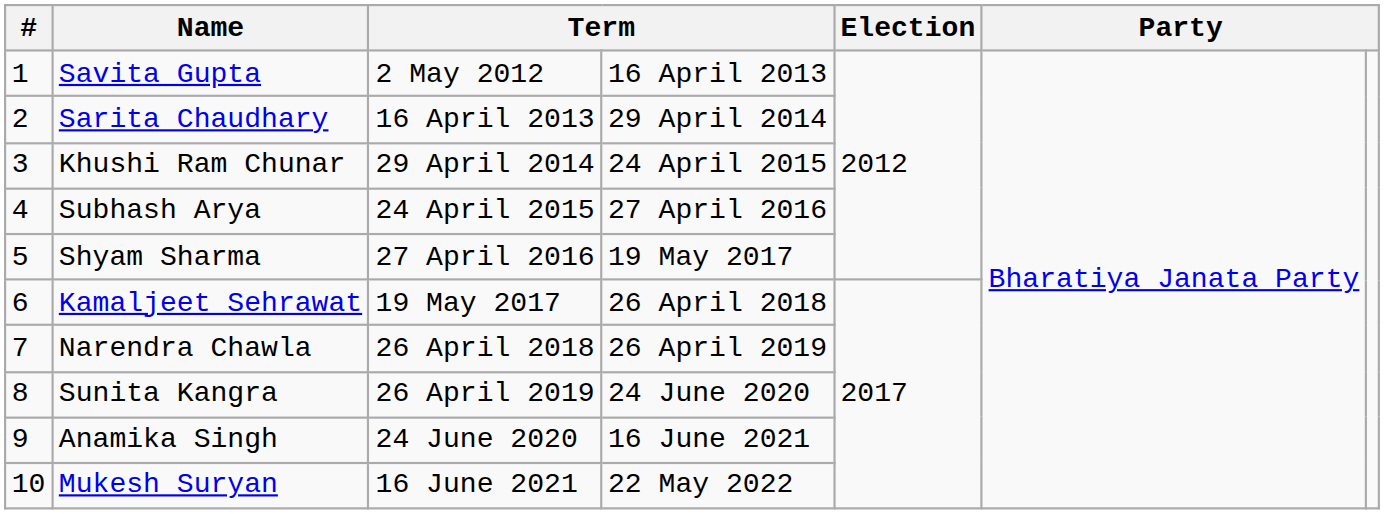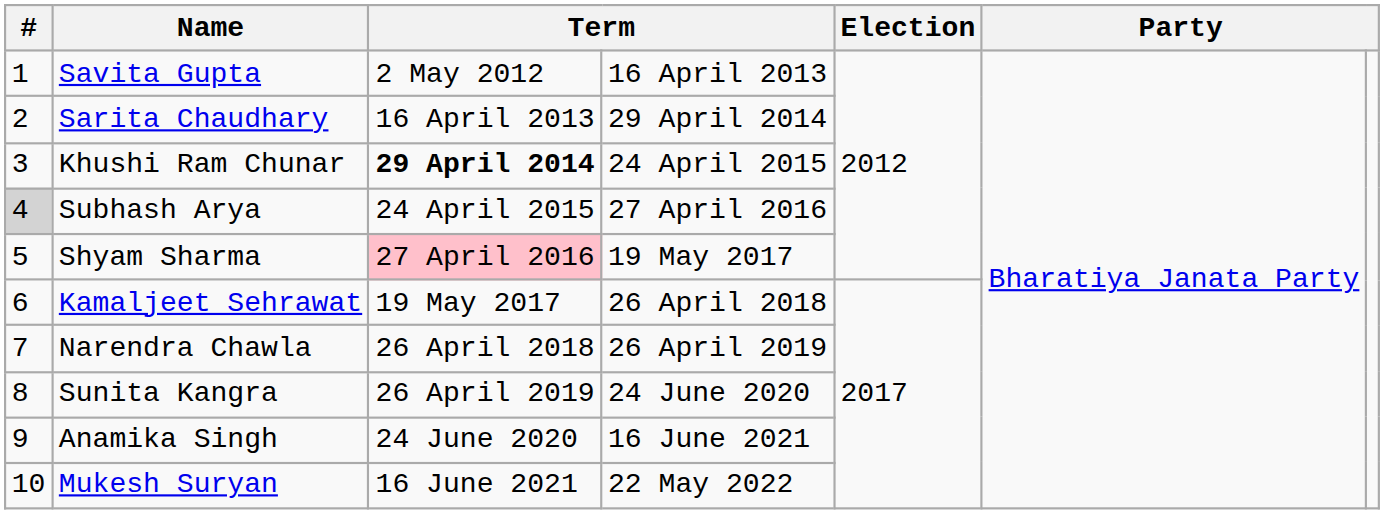(485, 165) normal -> (485, 165) bold
(20, 211) no background -> (20, 211) lightgrey background
(485, 257) no background -> (485, 257) pink background
